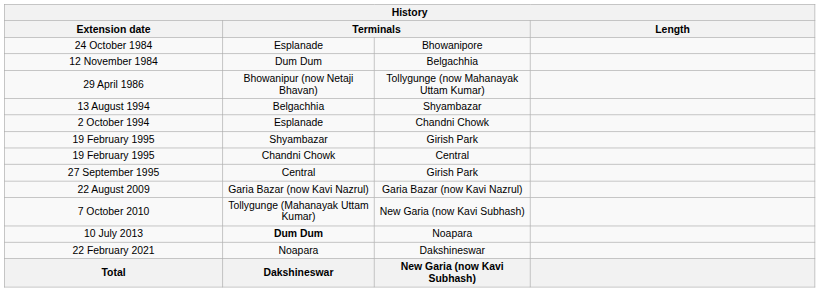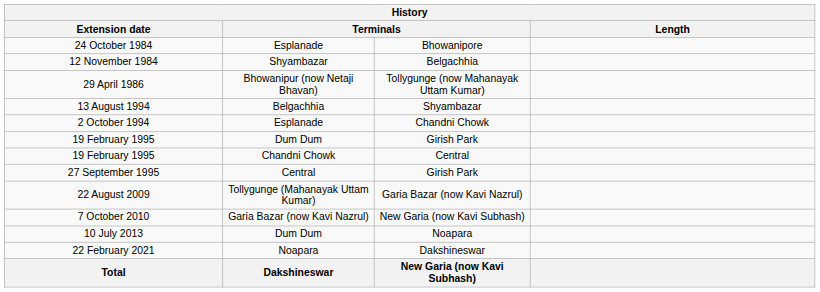(298, 62) Dum Dum -> (298, 62) Shyambazar
(298, 139) Shyambazar -> (298, 139) Dum Dum
(298, 189) Garia Bazar (now Kavi Nazrul) -> (298, 195) Tollygunge (Mahanayak Uttam Kumar)
(298, 211) Tollygunge (Mahanayak Uttam Kumar) -> (298, 217) Garia Bazar (now Kavi Nazrul)
(298, 234) bold -> (298, 234) normal
